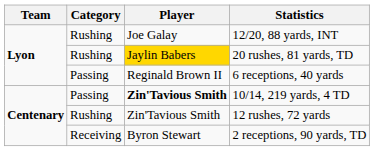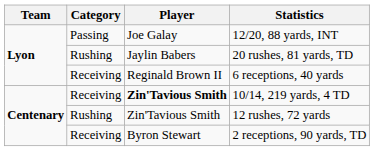(91, 35) Rushing -> (89, 35) Passing
(161, 55) gold background -> (161, 55) no background
(89, 75) Passing -> (96, 75) Receiving
(89, 95) Passing -> (96, 95) Receiving
